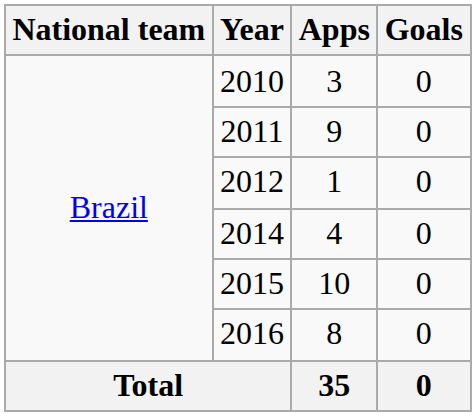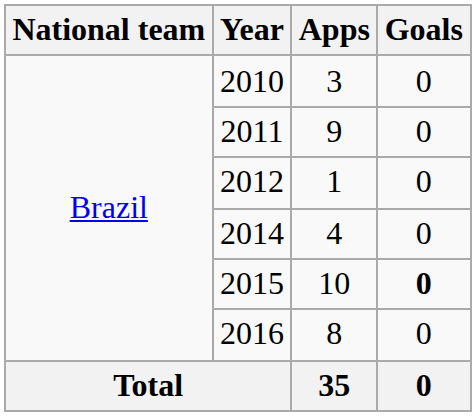(424, 283) normal -> (424, 283) bold
